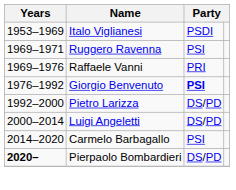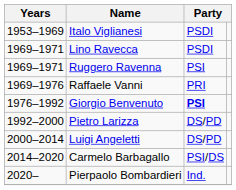+ row: (103, 49)
(196, 139) PSI -> (205, 157) PSI/DS
(23, 157) bold -> (23, 175) normal
(204, 157) DS/PD -> (196, 175) Ind.
